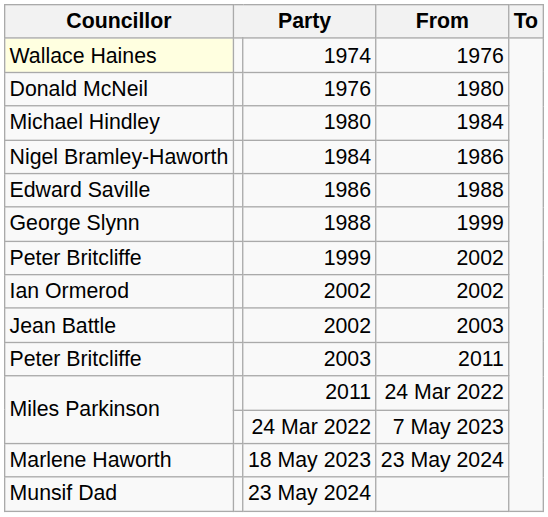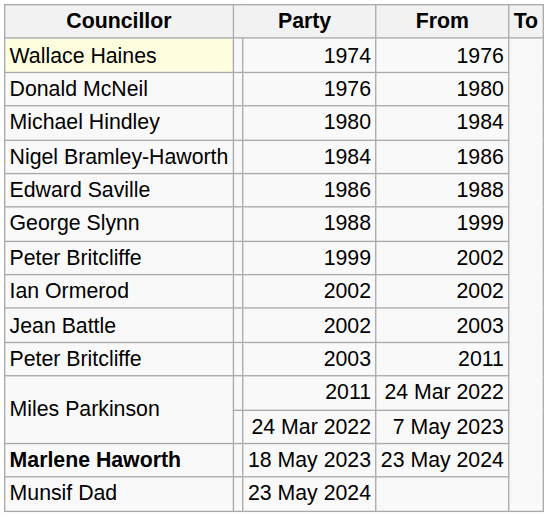(91, 460) normal -> (95, 460) bold
